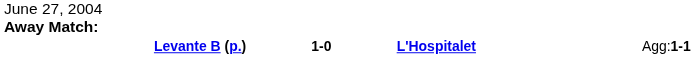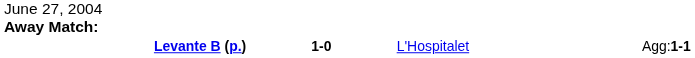(436, 46) bold -> (433, 46) normal
